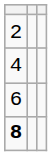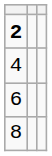(16, 32) normal -> (16, 32) bold
(16, 133) bold -> (16, 133) normal
